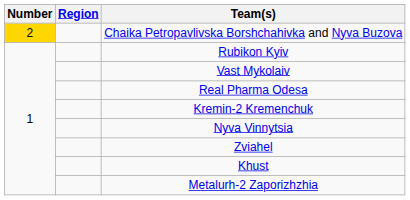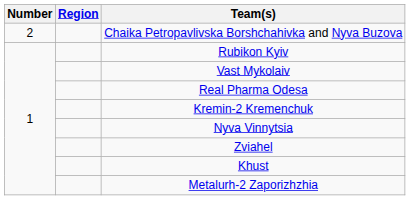(30, 33) gold background -> (30, 33) no background
